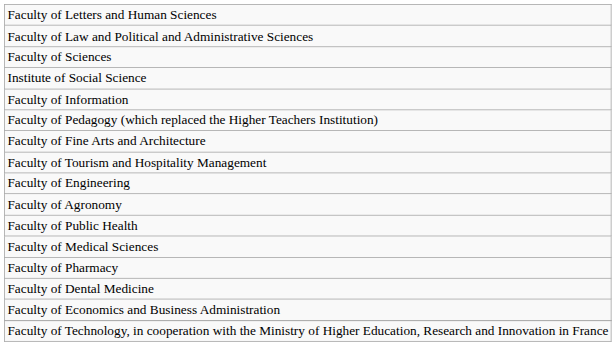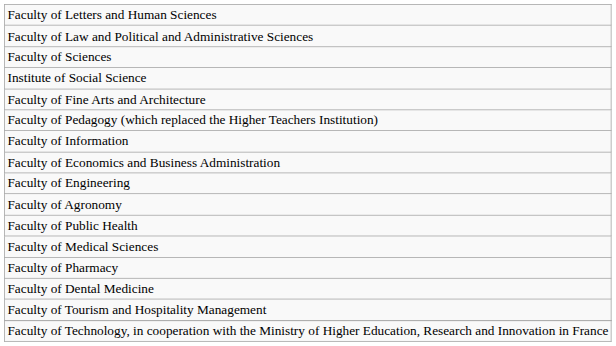(68, 99) Faculty of Information -> (106, 99) Faculty of Fine Arts and Architecture
(106, 141) Faculty of Fine Arts and Architecture -> (68, 141) Faculty of Information
(137, 162) Faculty of Tourism and Hospitality Management -> (144, 162) Faculty of Economics and Business Administration
(144, 309) Faculty of Economics and Business Administration -> (137, 309) Faculty of Tourism and Hospitality Management
